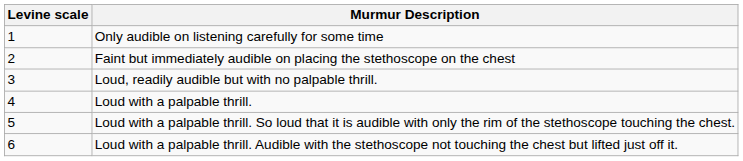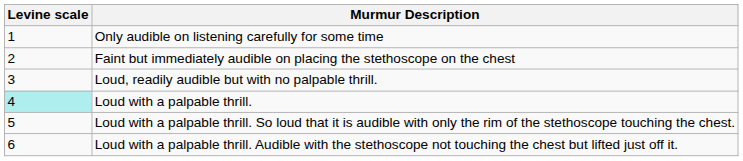(11, 101) no background -> (11, 101) paleturquoise background
